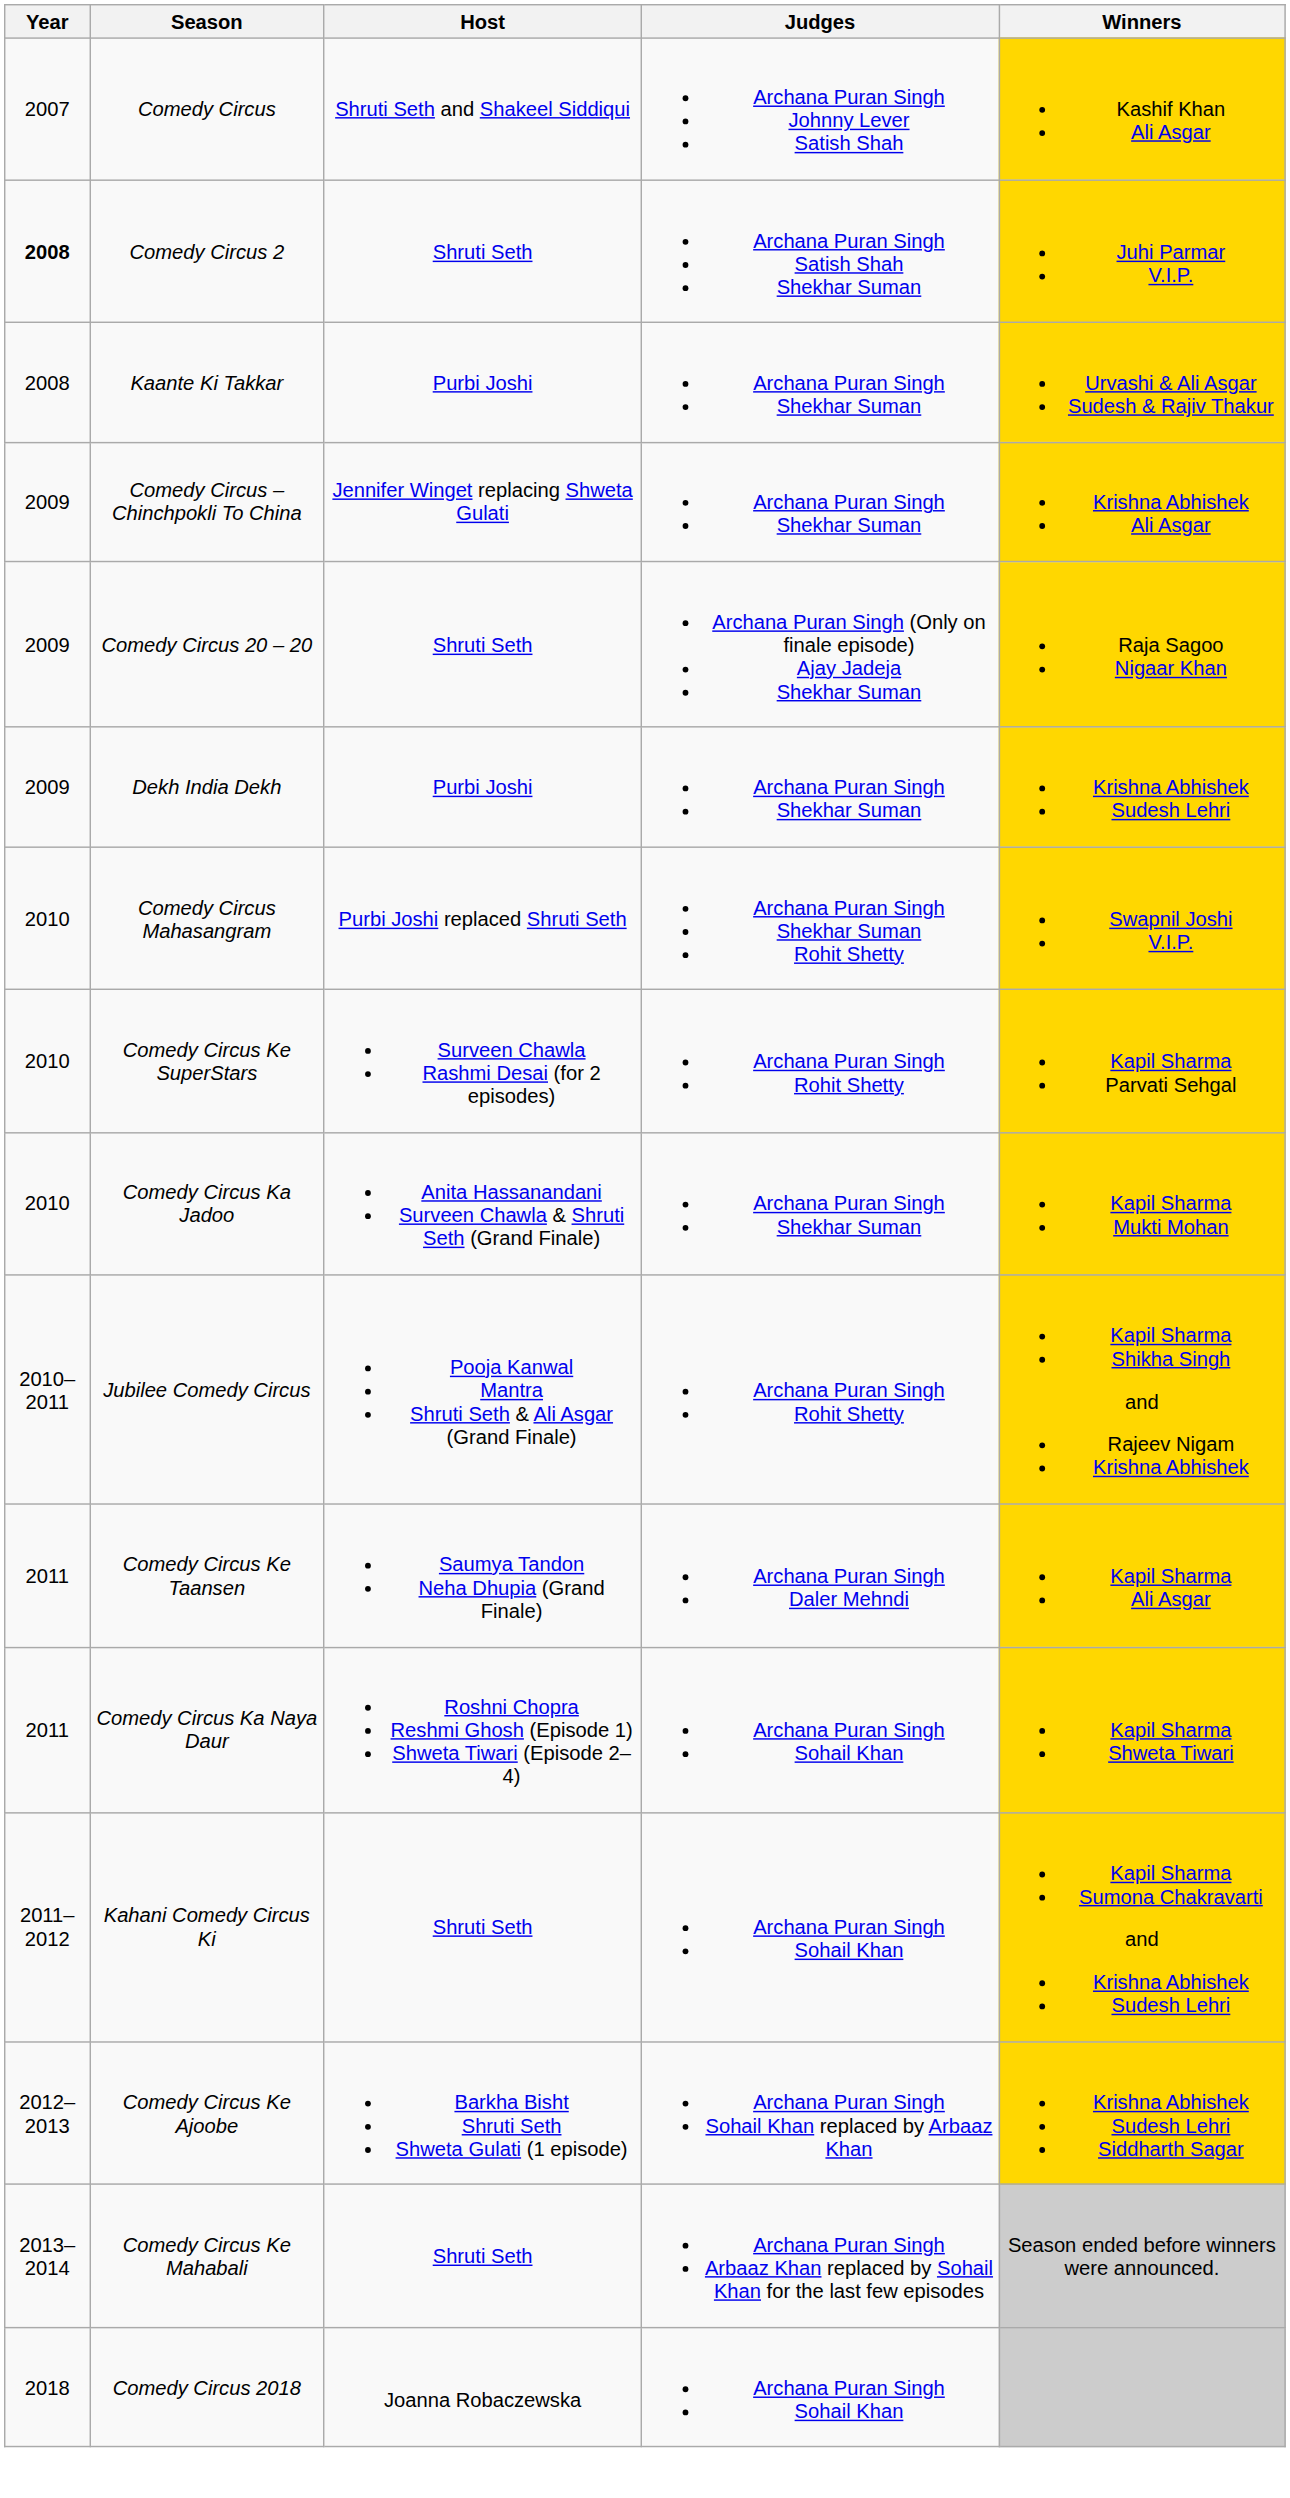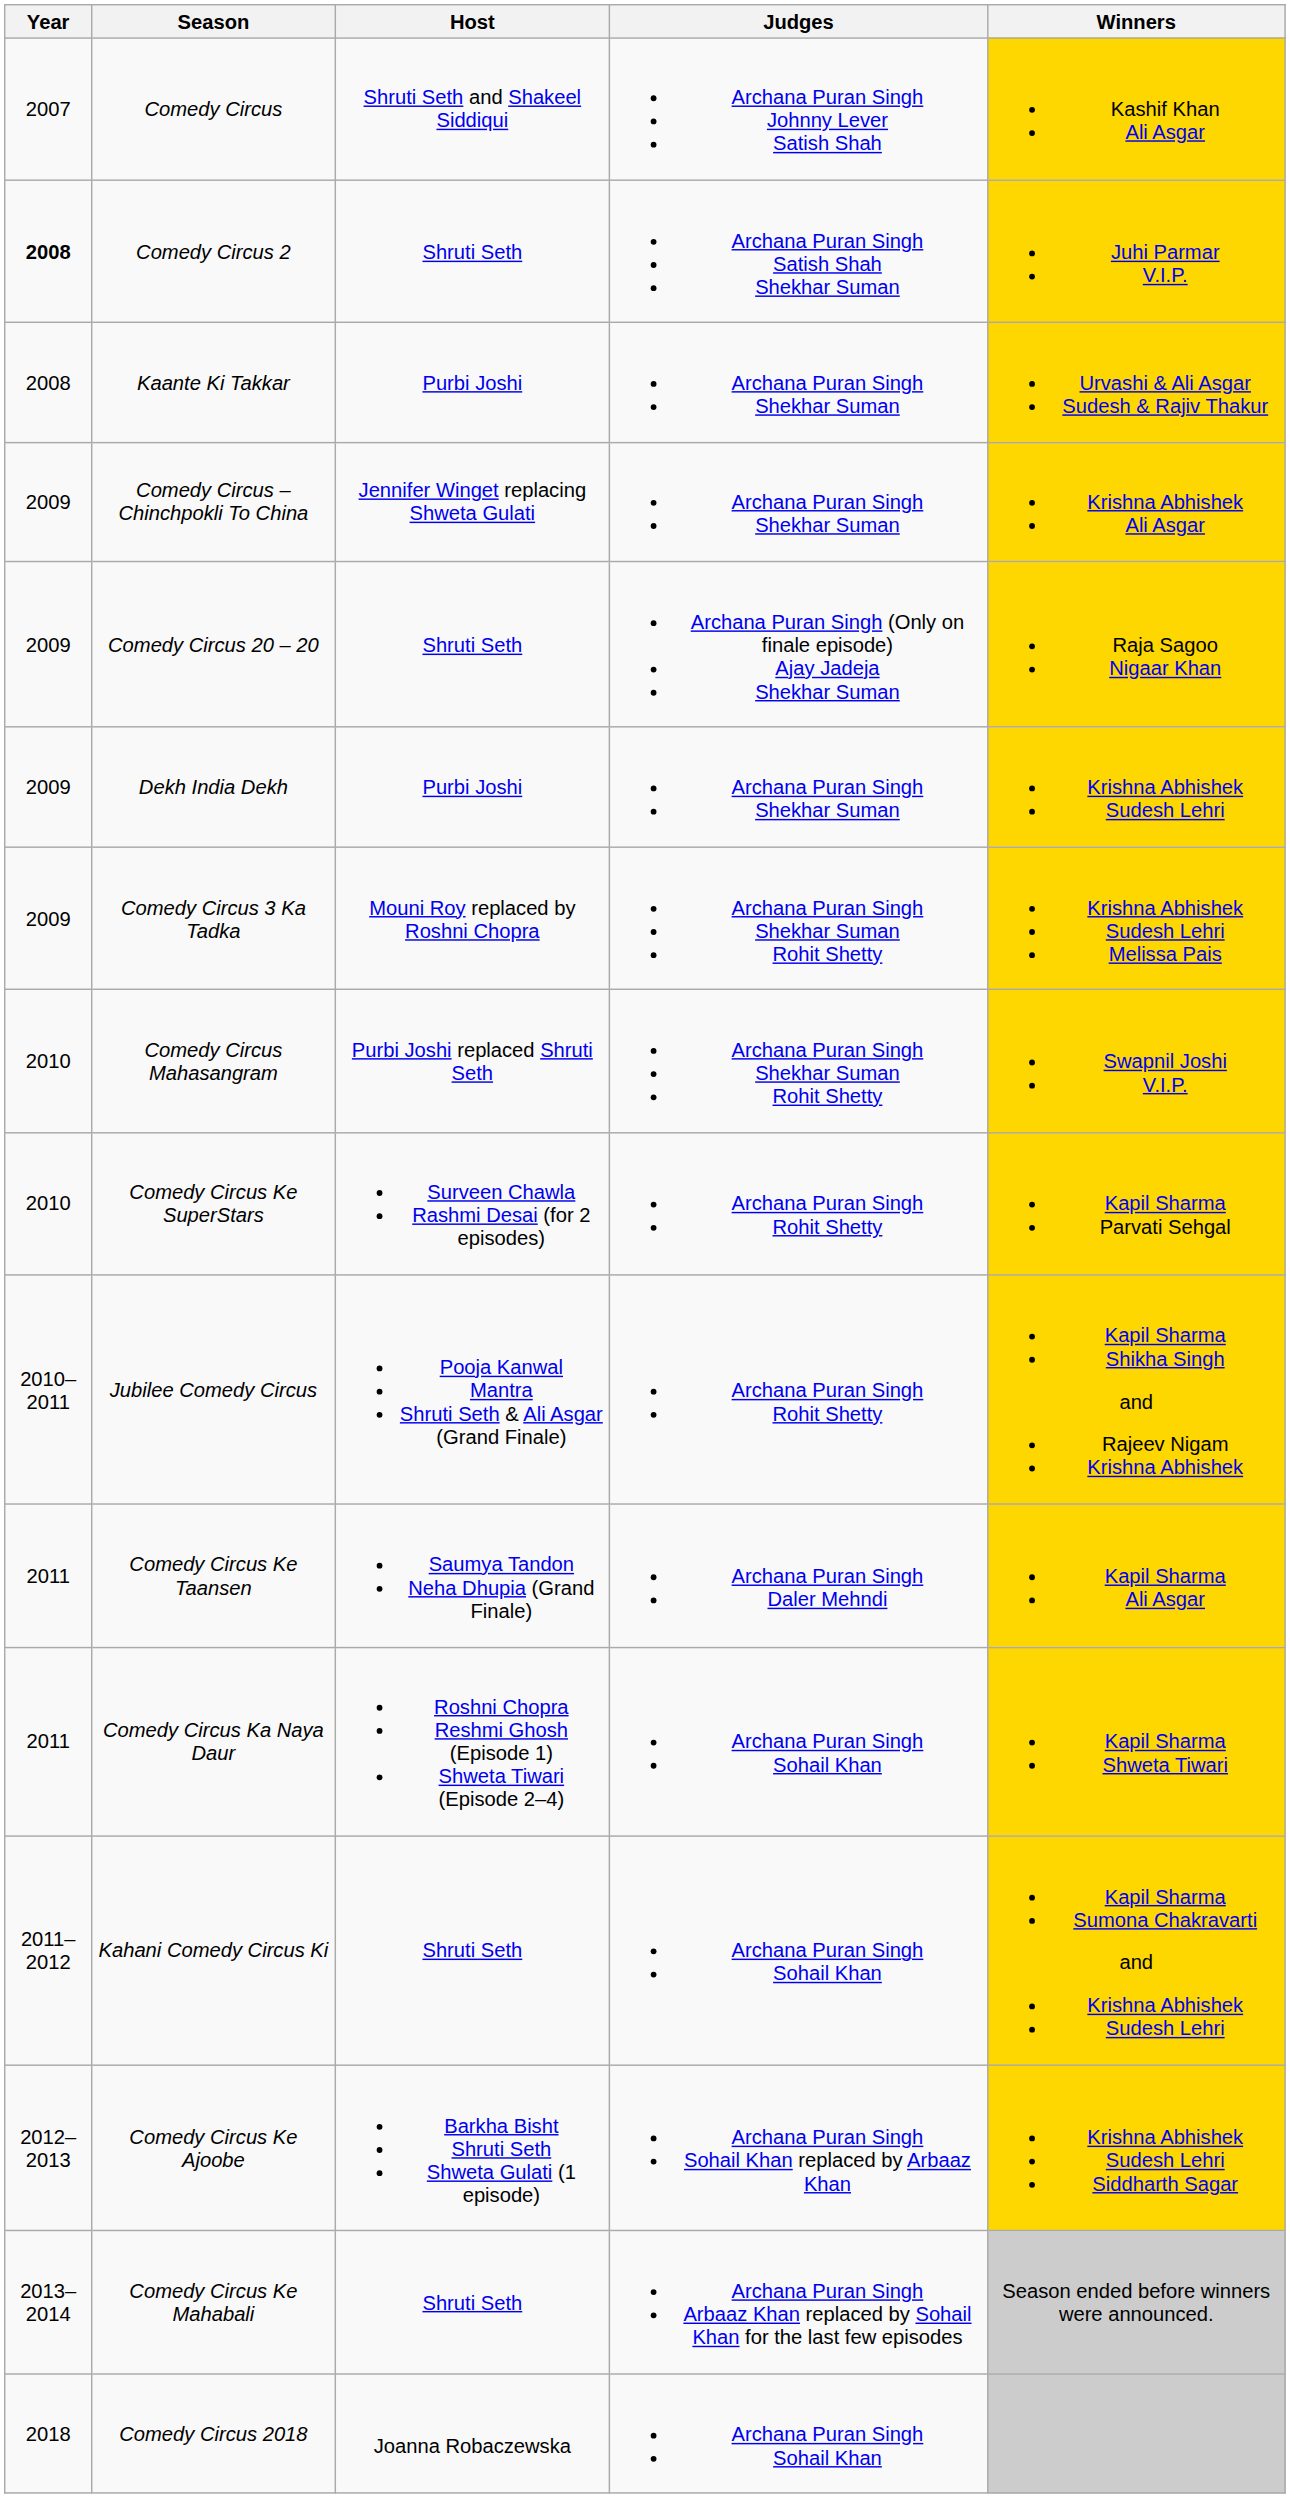+ row: (213, 918)
- row: (207, 1204)
